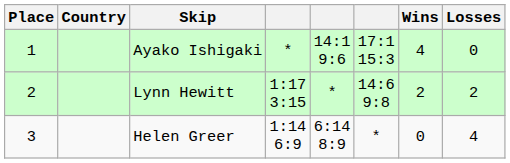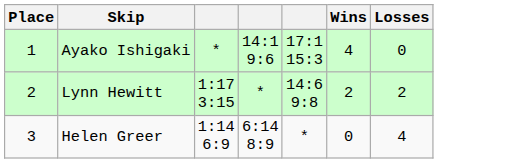- column: (94, 17)
